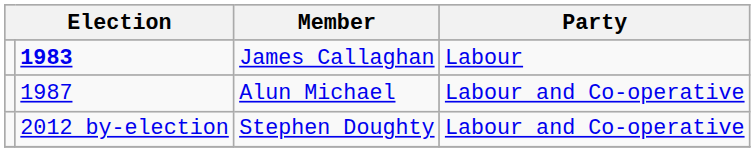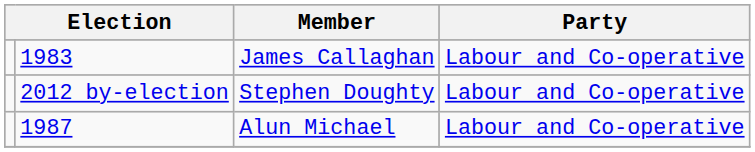(46, 58) bold -> (46, 58) normal
(484, 58) Labour -> (595, 58) Labour and Co-operative
rows swapped: (317, 93) <-> (337, 129)
